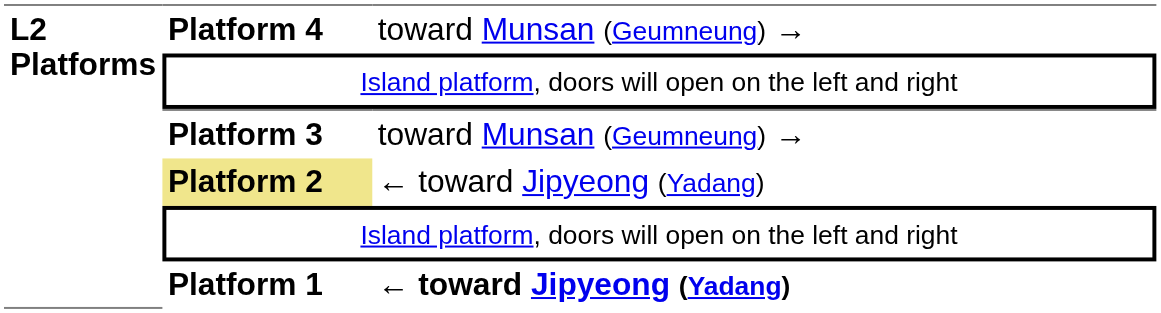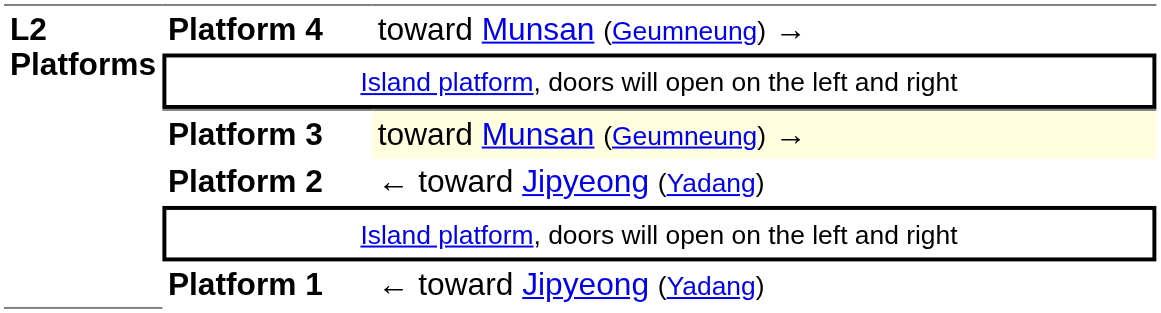(592, 134) no background -> (592, 134) lightyellow background
(245, 181) khaki background -> (245, 181) no background
(584, 284) bold -> (571, 284) normal
